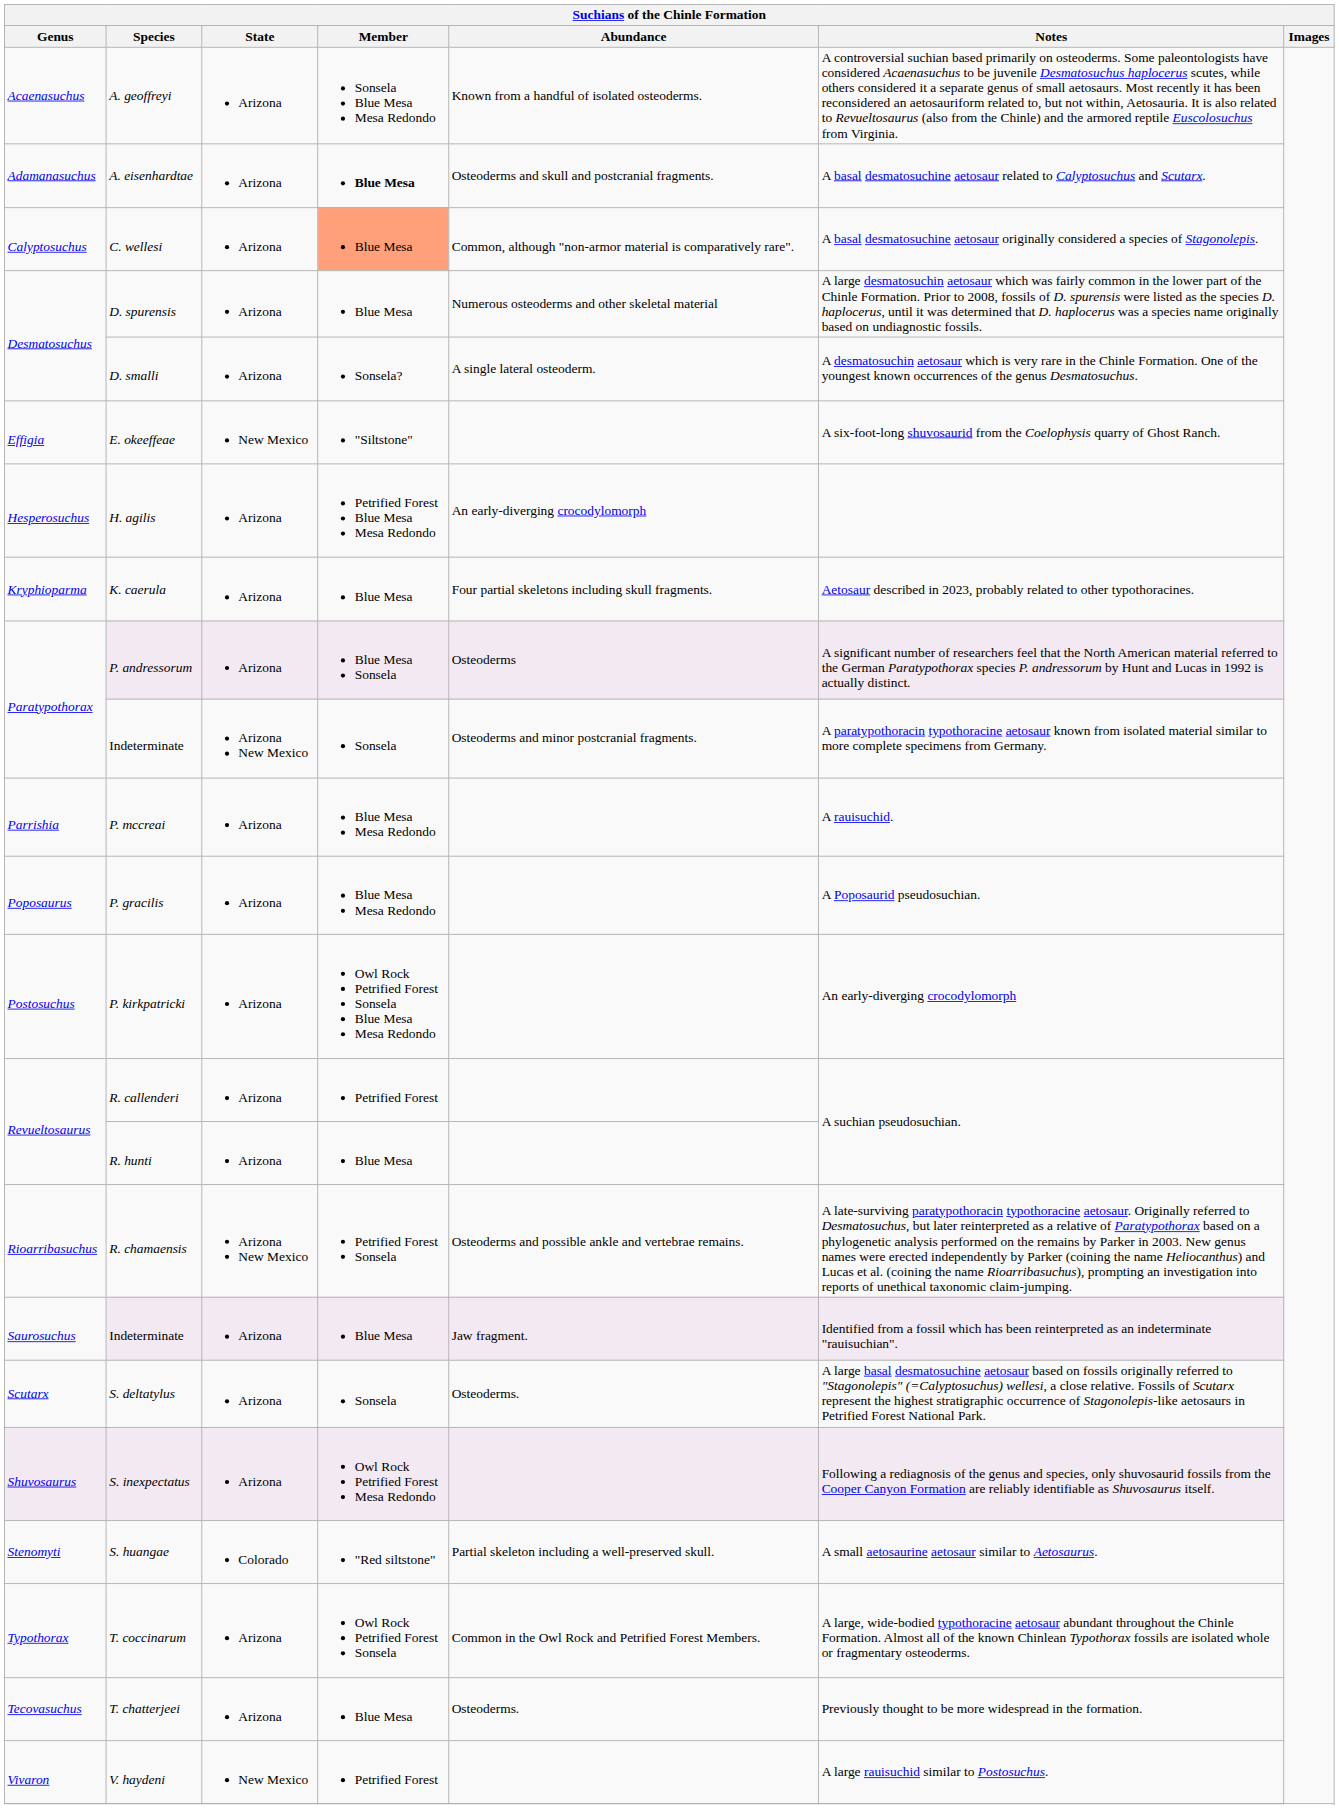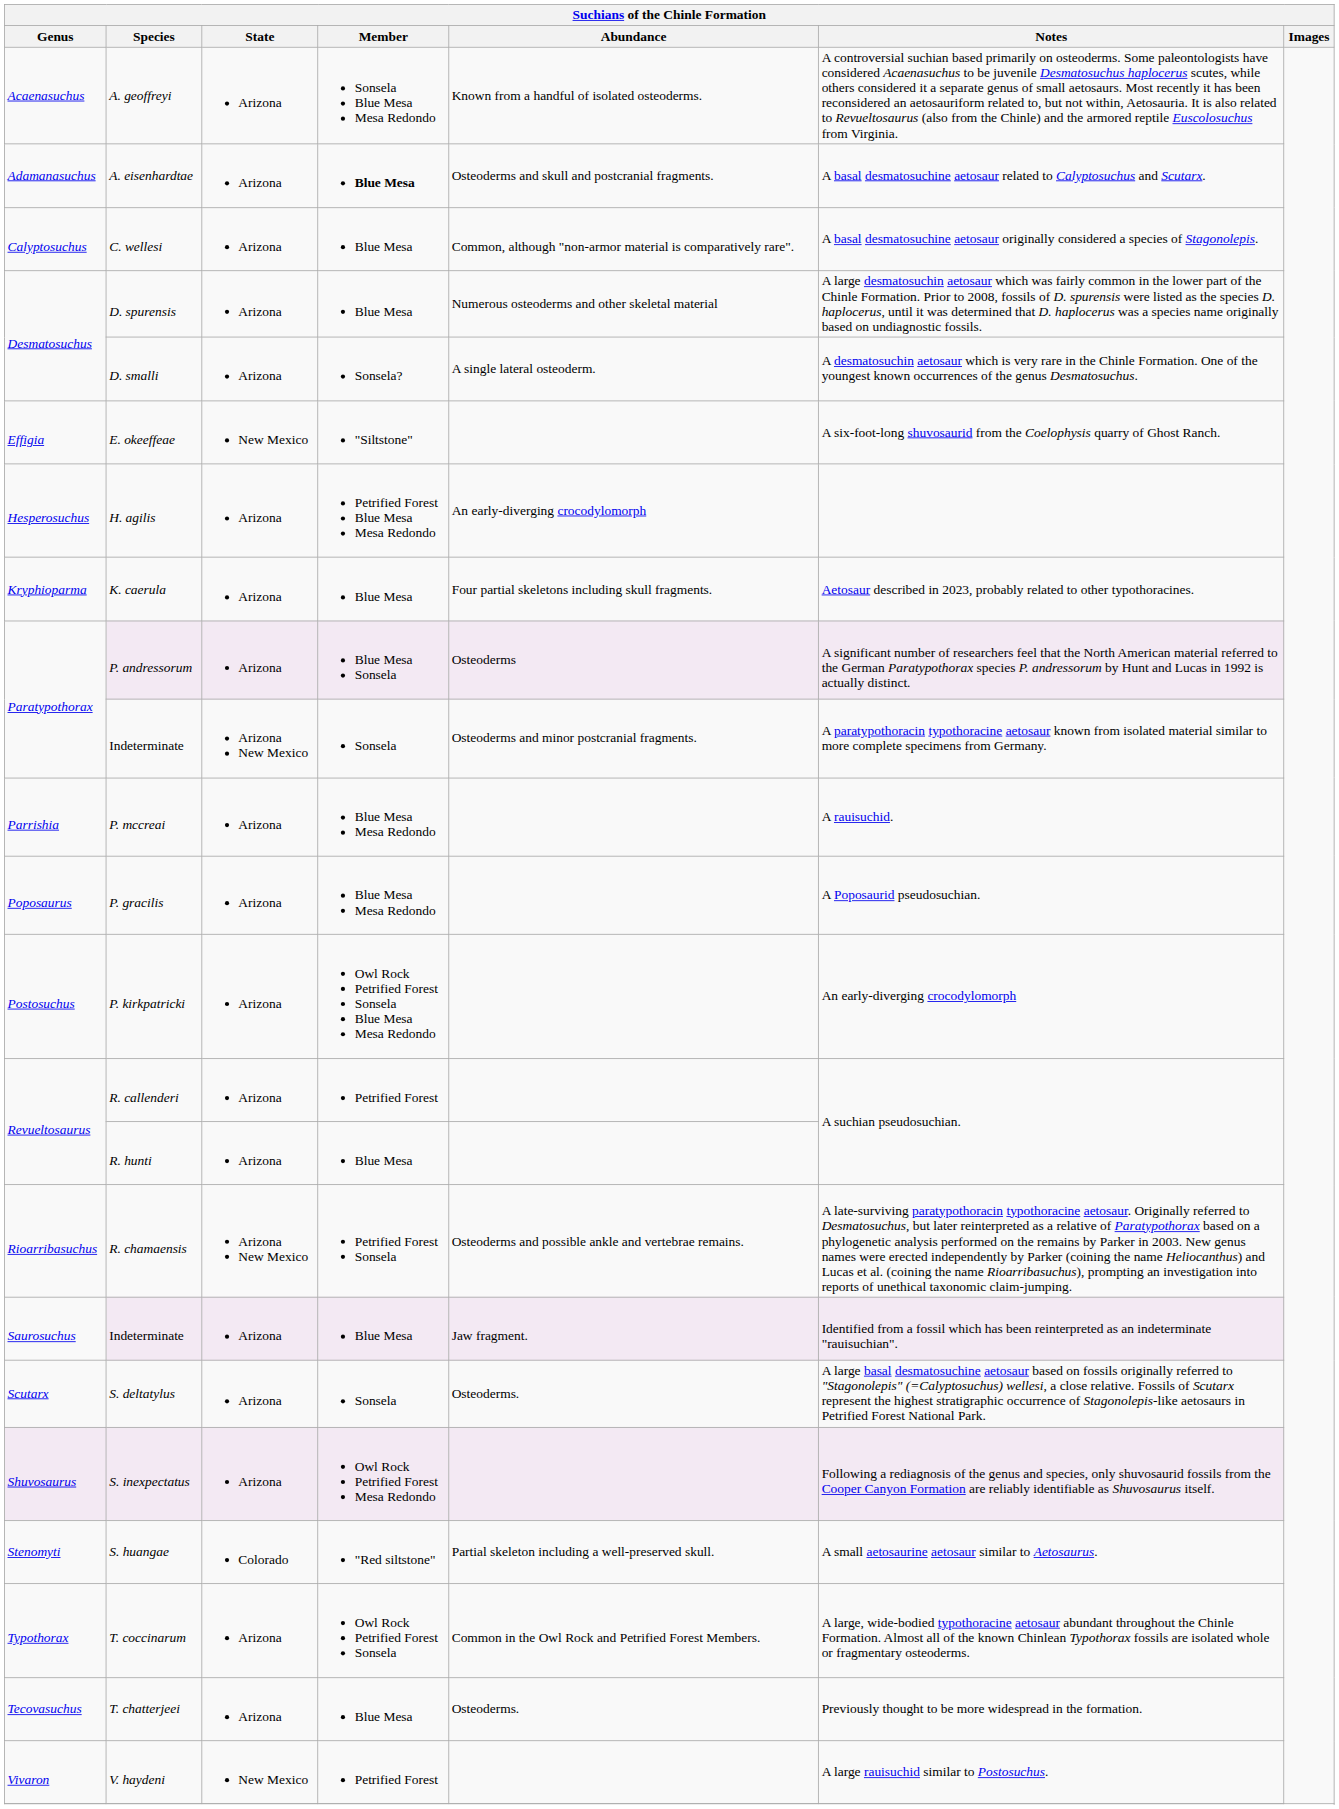(383, 246) lightsalmon background -> (383, 246) no background
